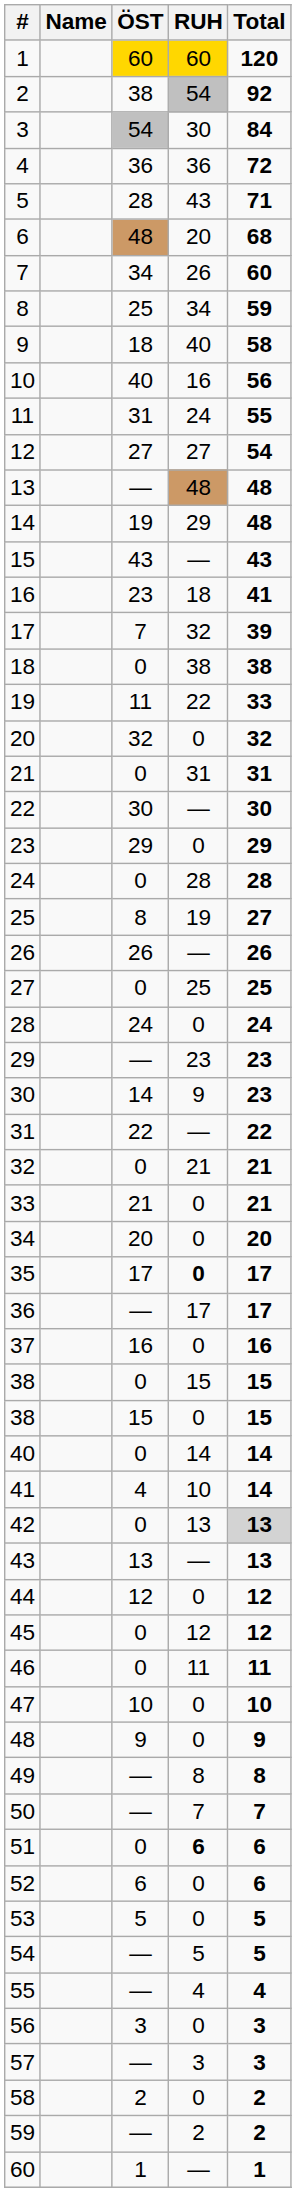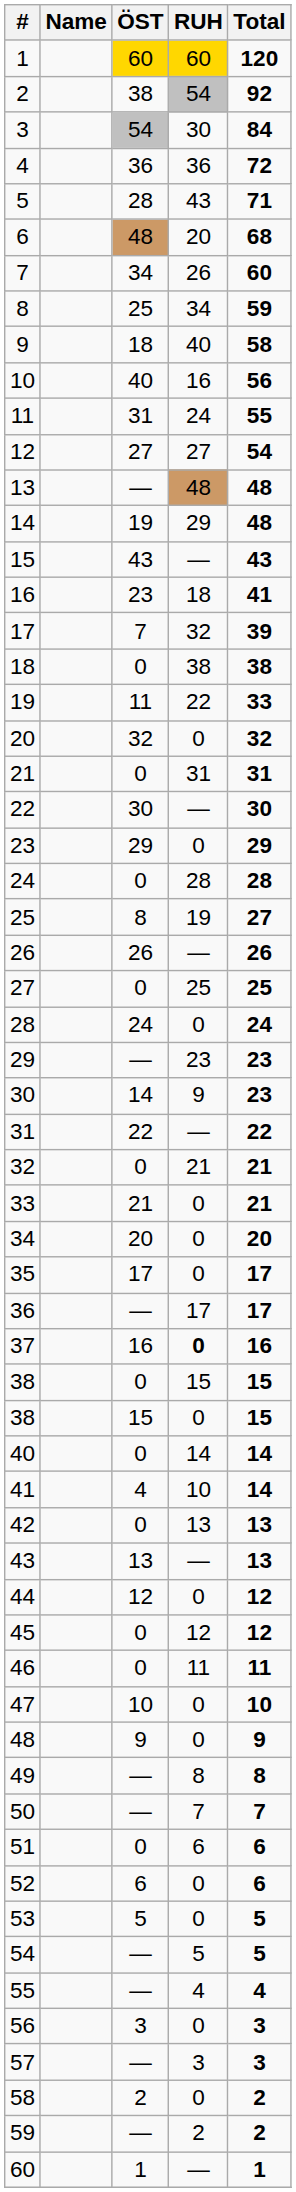(198, 1274) bold -> (198, 1274) normal
(198, 1346) normal -> (198, 1346) bold
(259, 1525) lightgrey background -> (259, 1525) no background
(198, 1847) bold -> (198, 1847) normal
